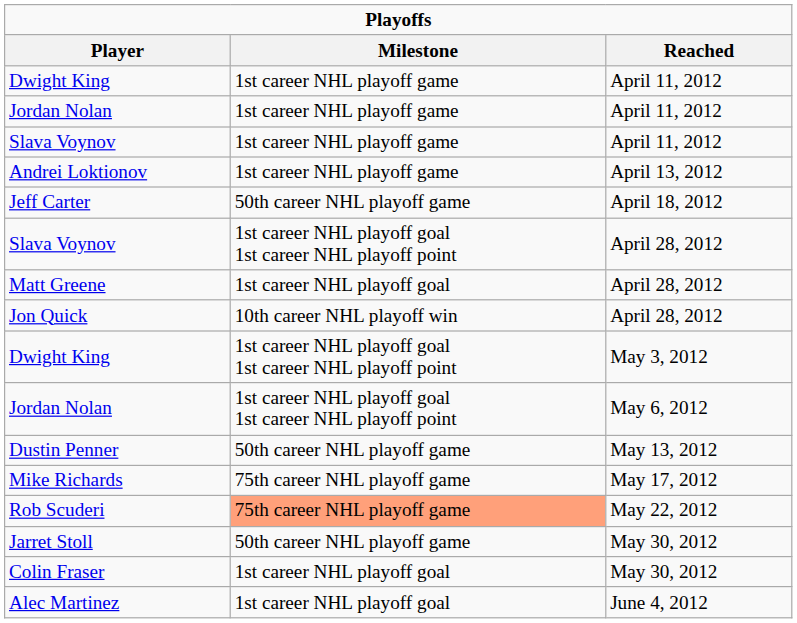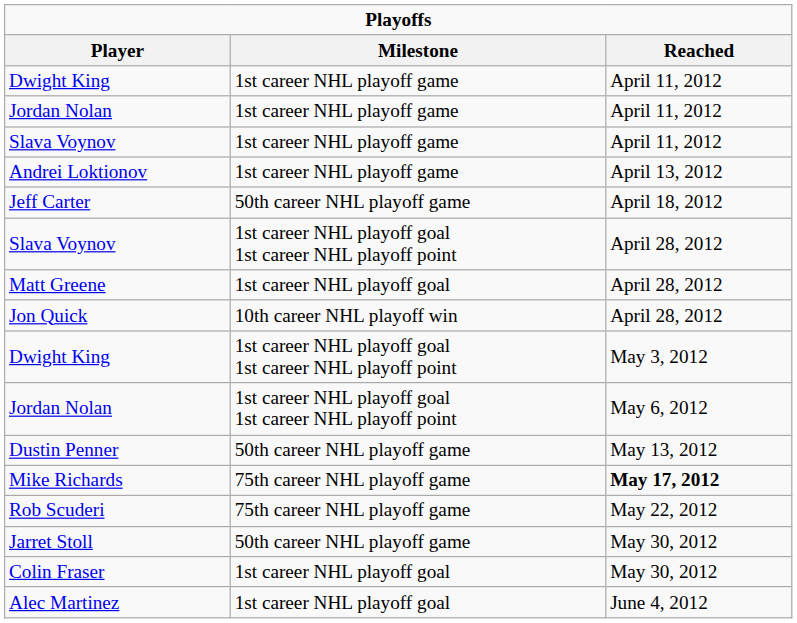(664, 480) normal -> (665, 480) bold
(353, 510) lightsalmon background -> (353, 510) no background
